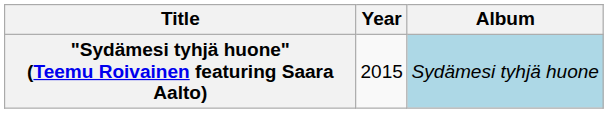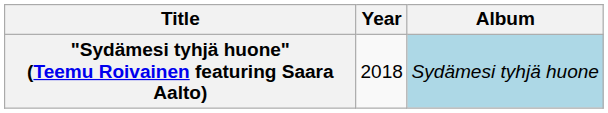(382, 71) 2015 -> (382, 71) 2018
